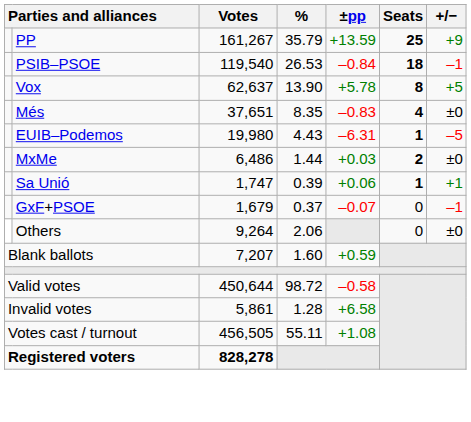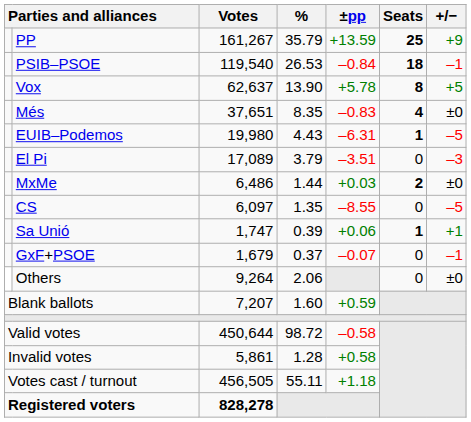+ row: (31, 159)
+ row: (26, 207)
(357, 309) +6.58 -> (357, 357) +0.58
(357, 333) +1.08 -> (357, 381) +1.18
